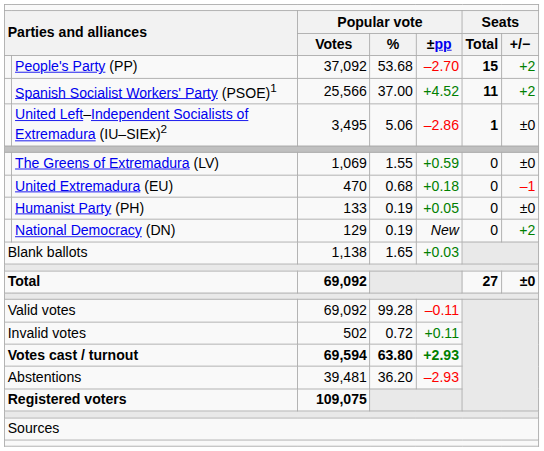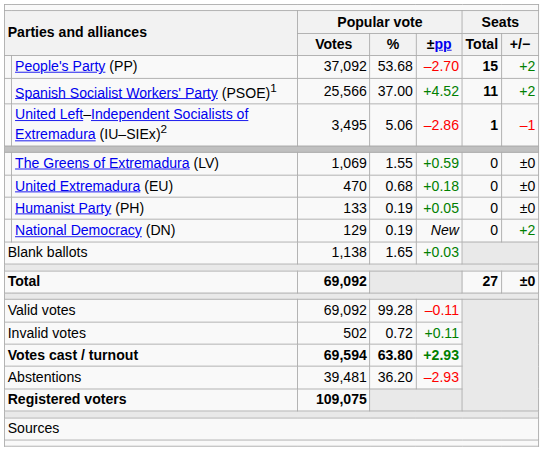(528, 125) ±0 -> (528, 125) –1
(528, 186) –1 -> (528, 186) ±0
